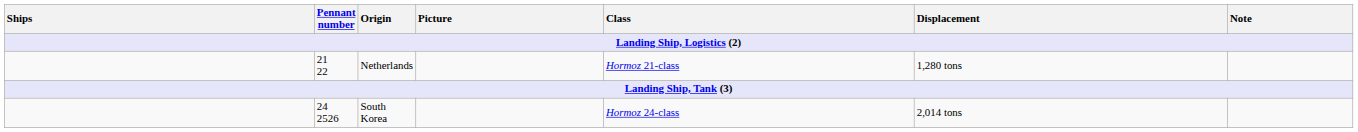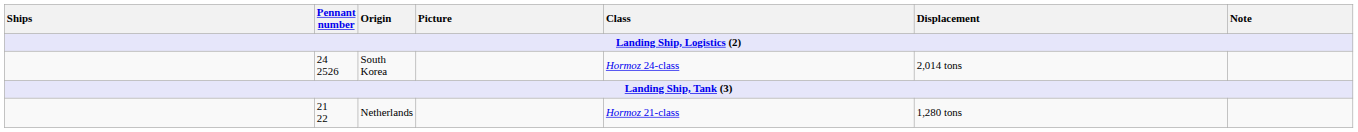rows swapped: (387, 65) <-> (374, 112)
